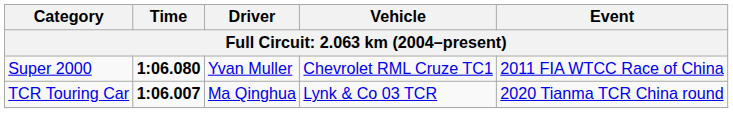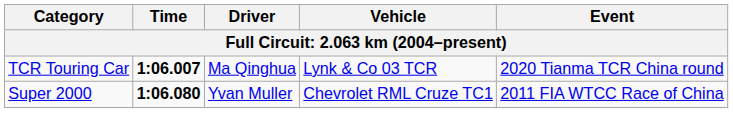rows swapped: (69, 94) <-> (50, 68)
